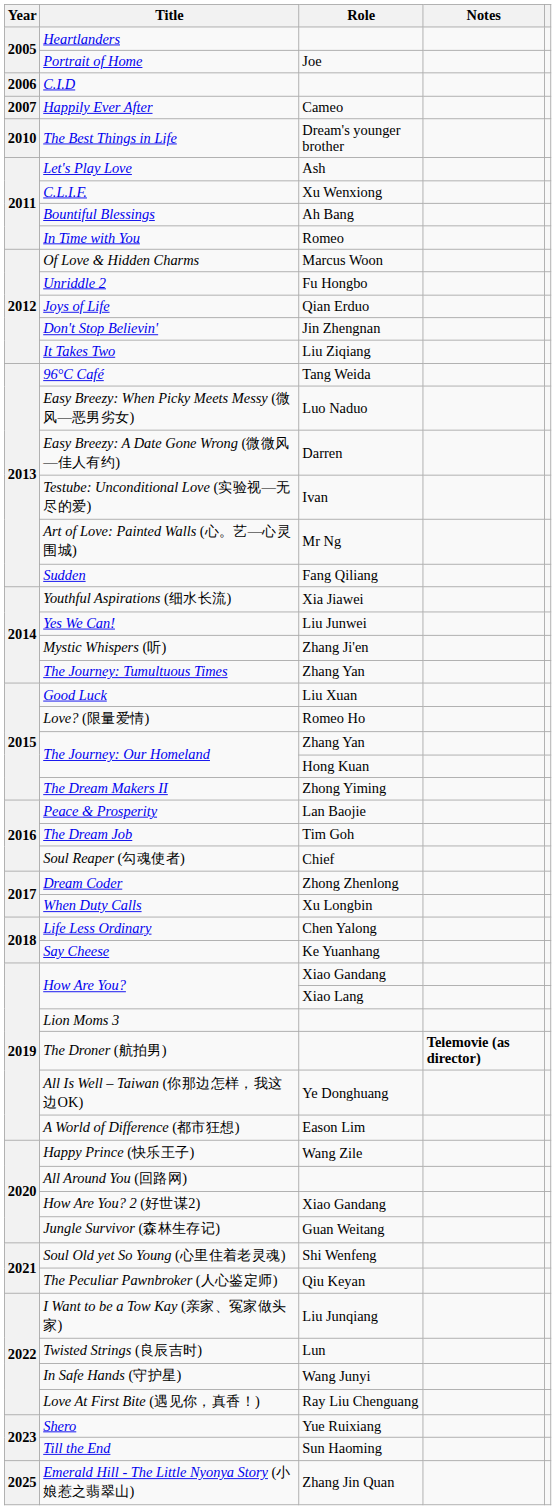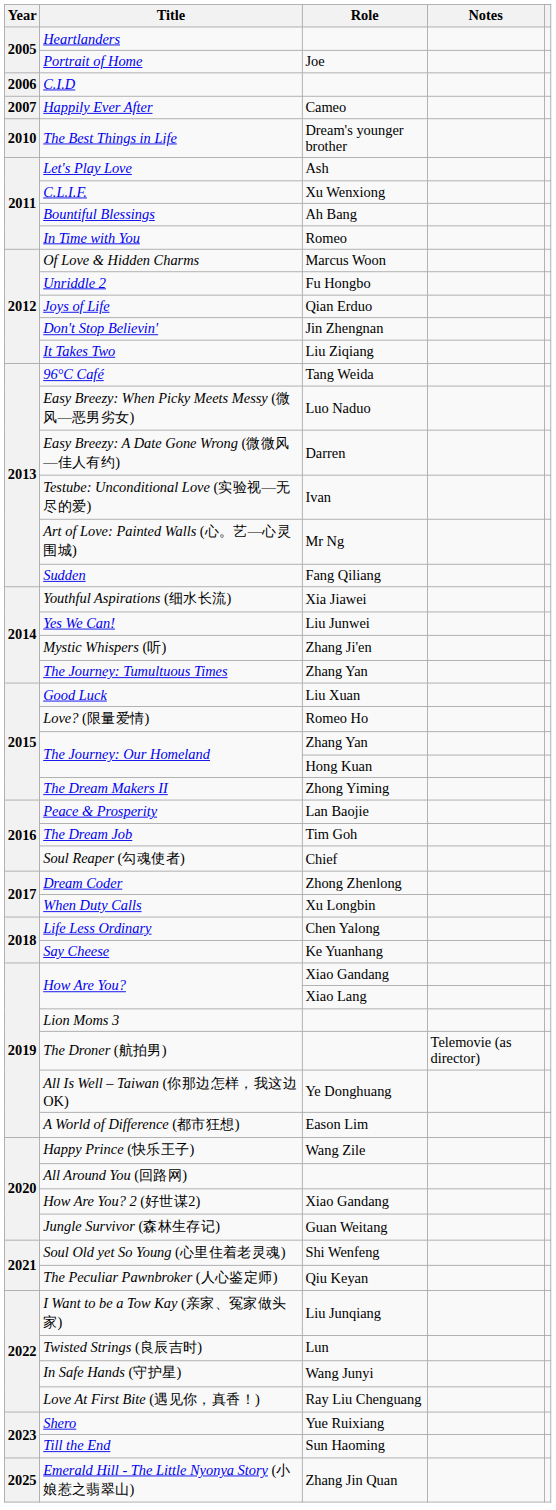(468, 1050) bold -> (471, 1050) normal
